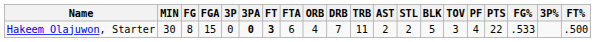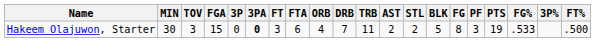columns swapped: (190, 13) <-> (456, 13)
(271, 30) bold -> (277, 30) normal
(476, 30) 4 -> (476, 30) 3
(496, 30) 22 -> (496, 30) 19
